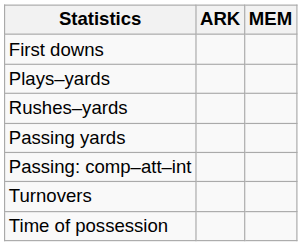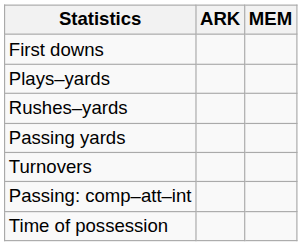rows swapped: (100, 166) <-> (50, 196)
